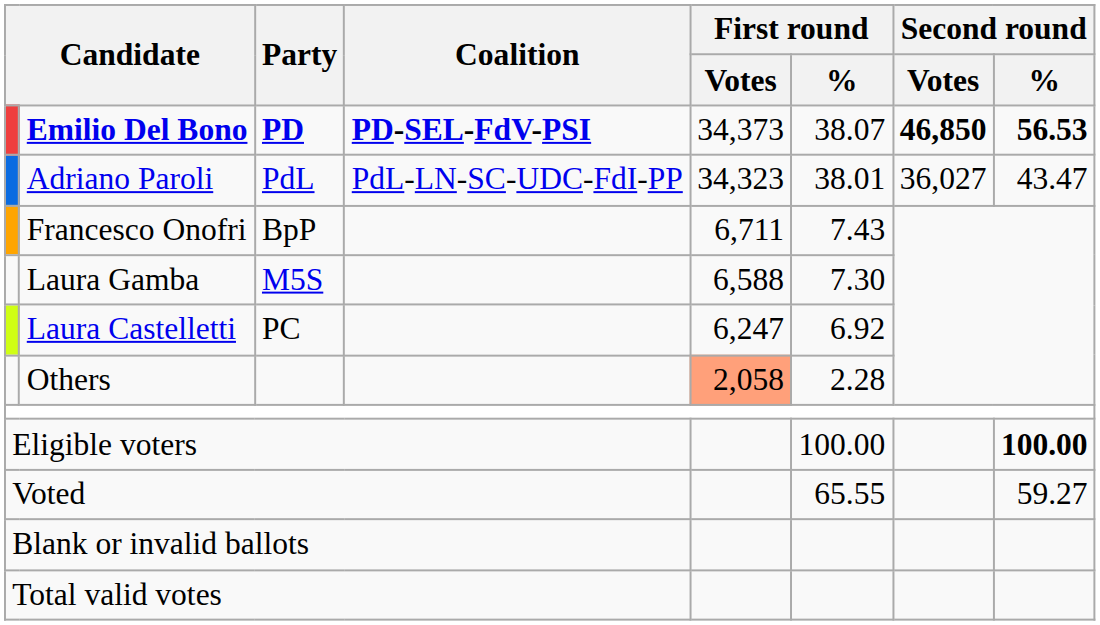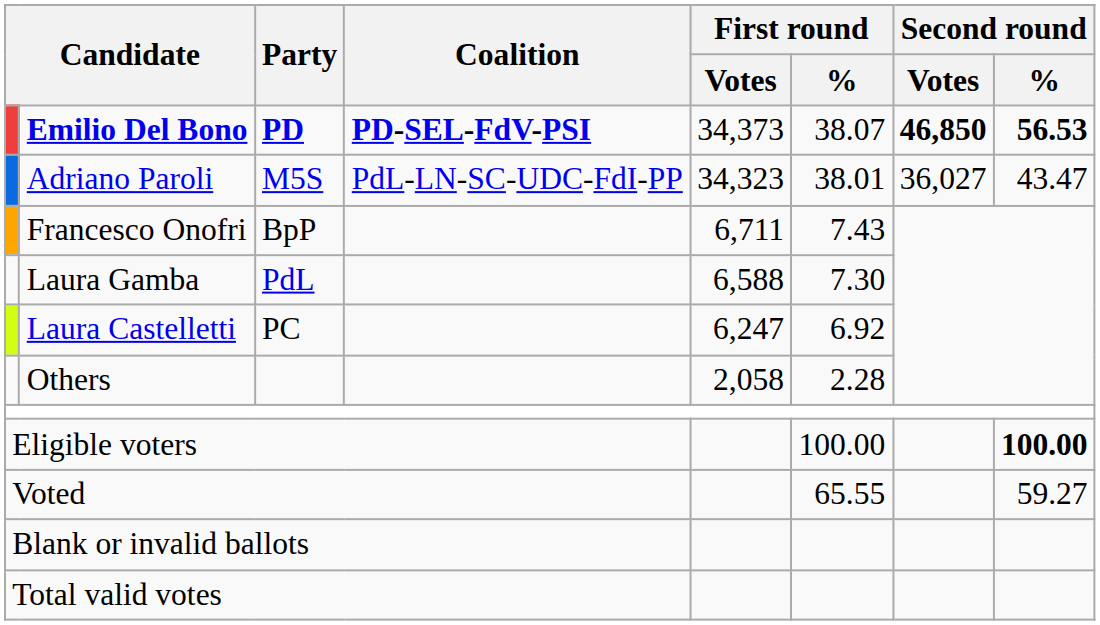(288, 179) PdL -> (293, 179) M5S
(293, 279) M5S -> (288, 279) PdL
(749, 379) lightsalmon background -> (749, 379) no background
